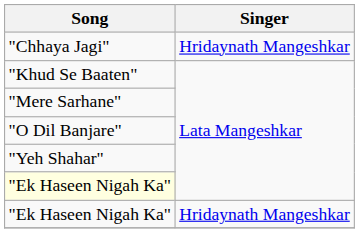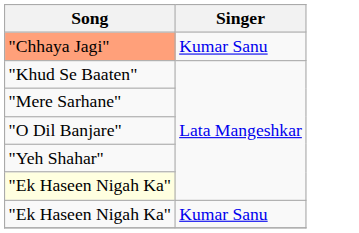(59, 46) no background -> (59, 46) lightsalmon background
(264, 46) Hridaynath Mangeshkar -> (223, 46) Kumar Sanu
(264, 213) Hridaynath Mangeshkar -> (223, 213) Kumar Sanu
